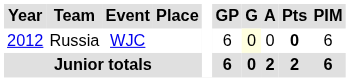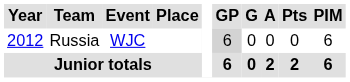(227, 40) no background -> (227, 40) lightgrey background
(252, 40) lightyellow background -> (252, 40) no background
(295, 40) bold -> (295, 40) normal
